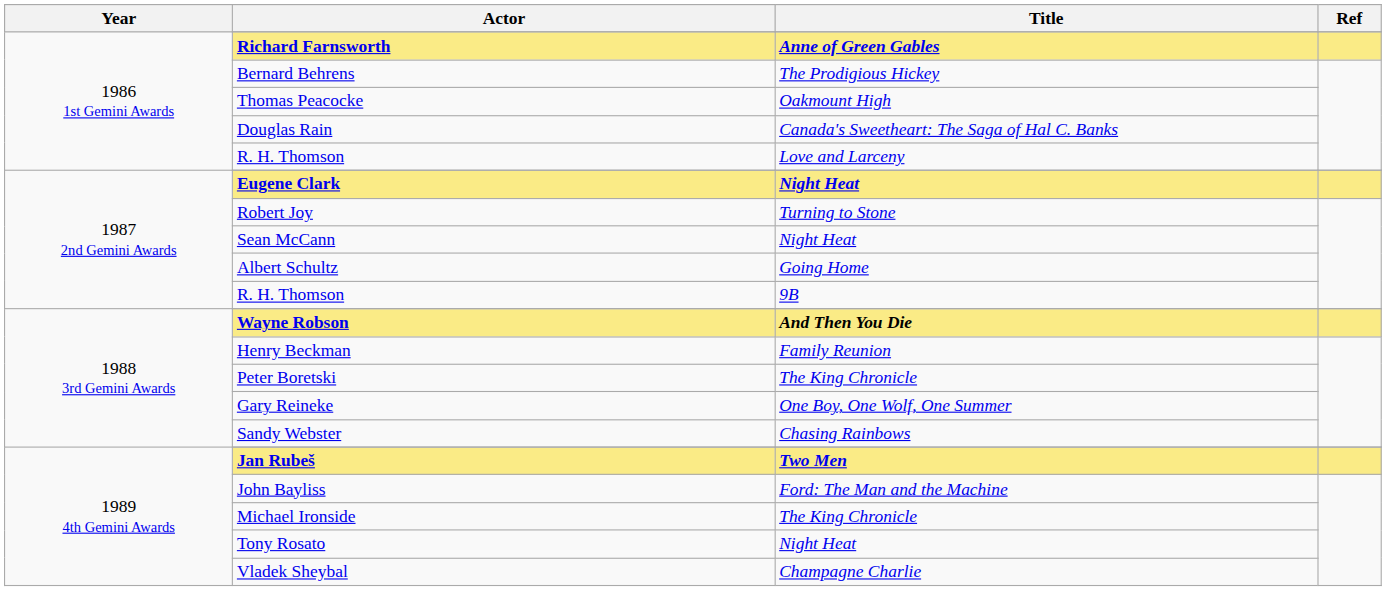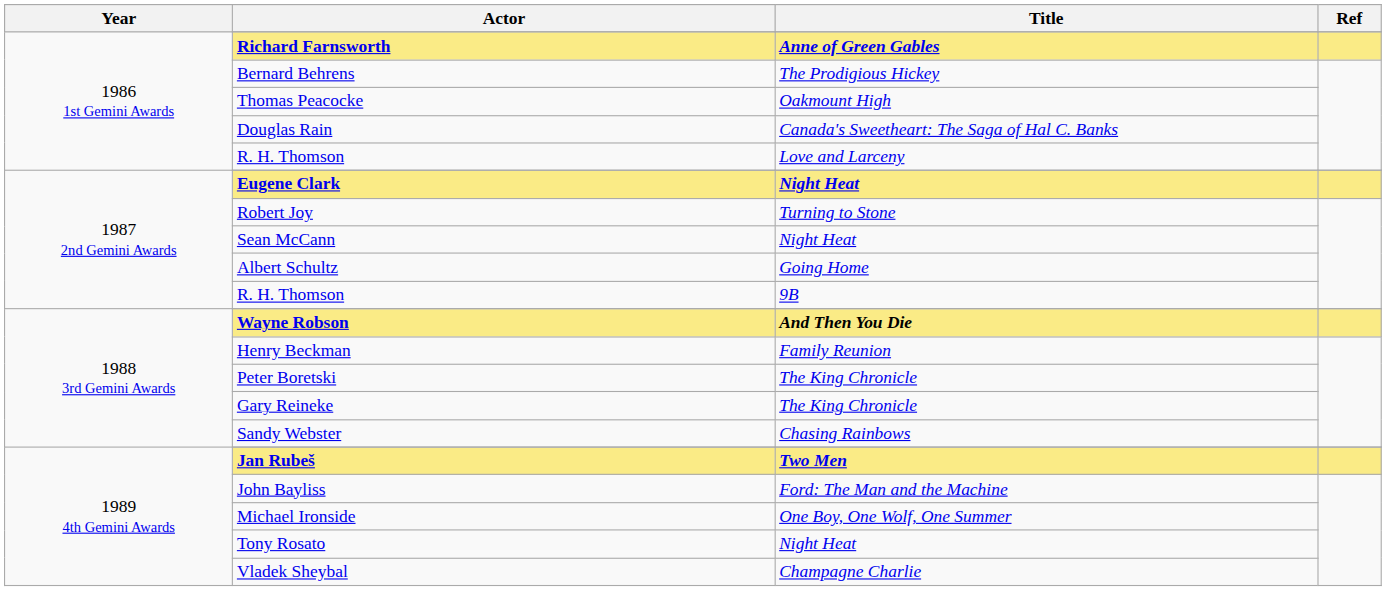(895, 405) One Boy, One Wolf, One Summer -> (848, 405) The King Chronicle
(848, 516) The King Chronicle -> (895, 516) One Boy, One Wolf, One Summer
